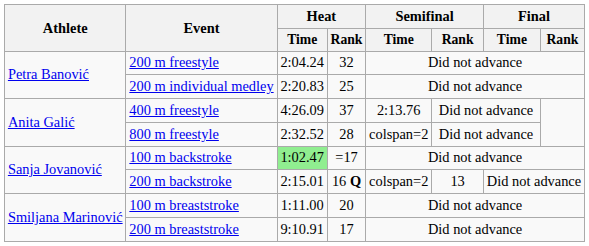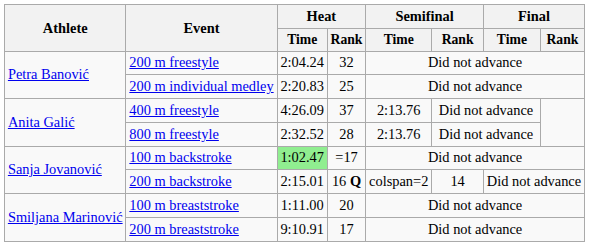(399, 134) colspan=2 -> (399, 134) 2:13.76
(458, 181) 13 -> (458, 181) 14
